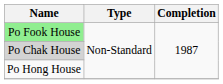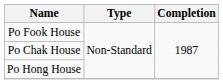(44, 32) lightgreen background -> (44, 32) no background
(44, 50) lightgrey background -> (44, 50) no background
